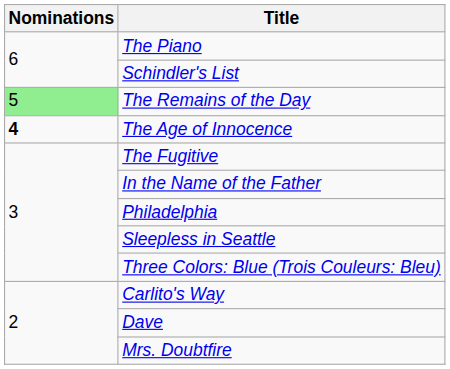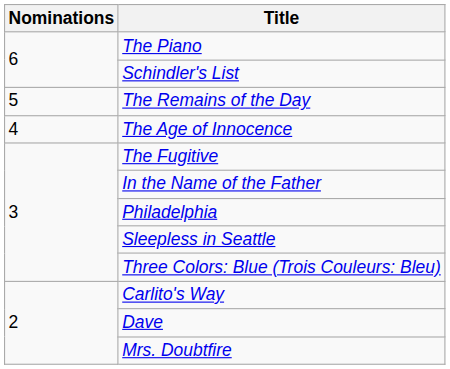(13, 101) lightgreen background -> (13, 101) no background
(13, 128) bold -> (13, 128) normal
